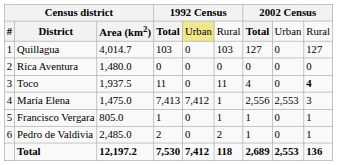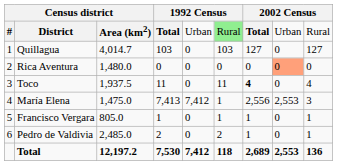(198, 31) khaki background -> (198, 31) no background
(229, 31) no background -> (229, 31) lightgreen background
(277, 66) no background -> (277, 66) lightsalmon background
(248, 83) normal -> (248, 83) bold
(309, 83) bold -> (309, 83) normal
